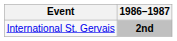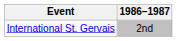(145, 28) bold -> (145, 28) normal
